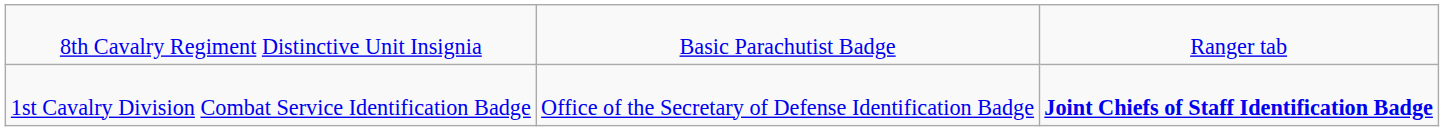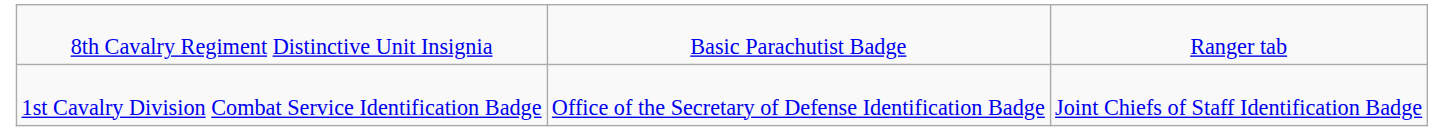(1239, 107) bold -> (1239, 107) normal
